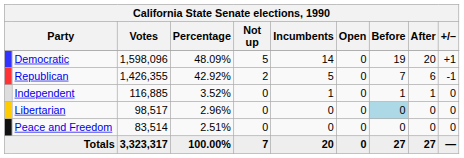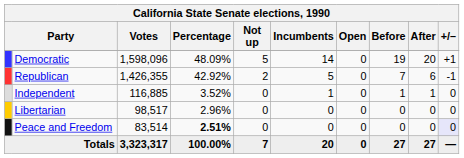(403, 111) lightblue background -> (403, 111) no background
(216, 128) normal -> (216, 128) bold
(453, 128) no background -> (453, 128) lavender background
